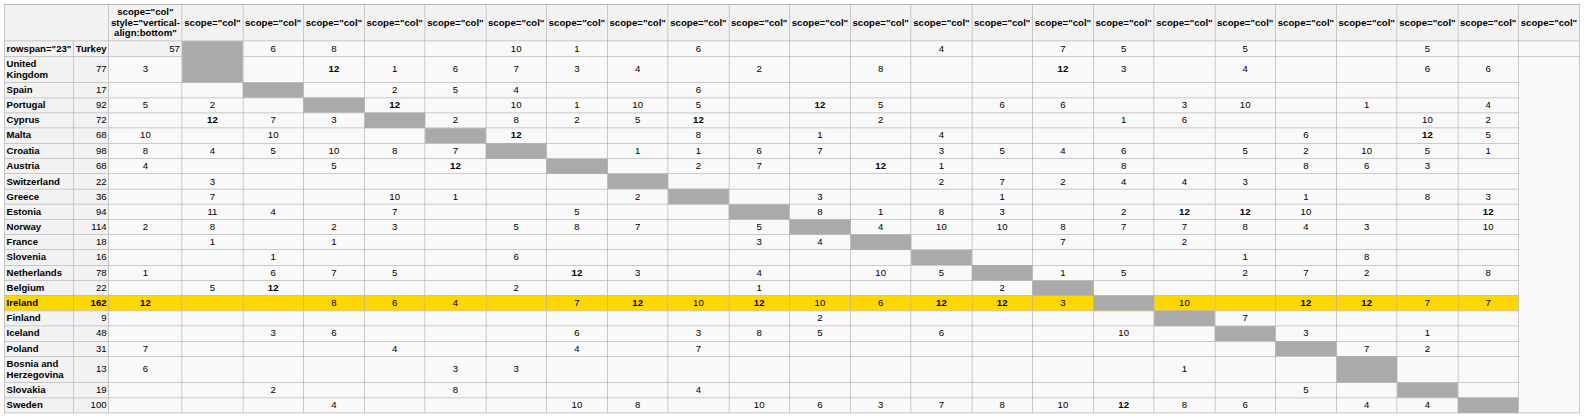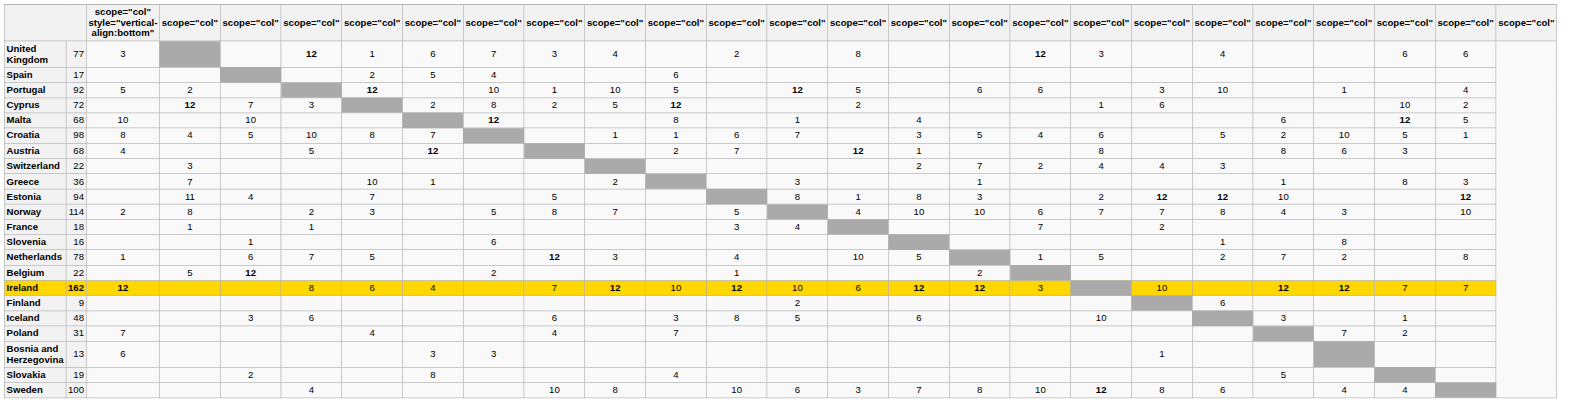- row: (39, 48)
(1063, 227) 8 -> (1040, 211) 6
(1245, 318) 7 -> (1223, 303) 6
